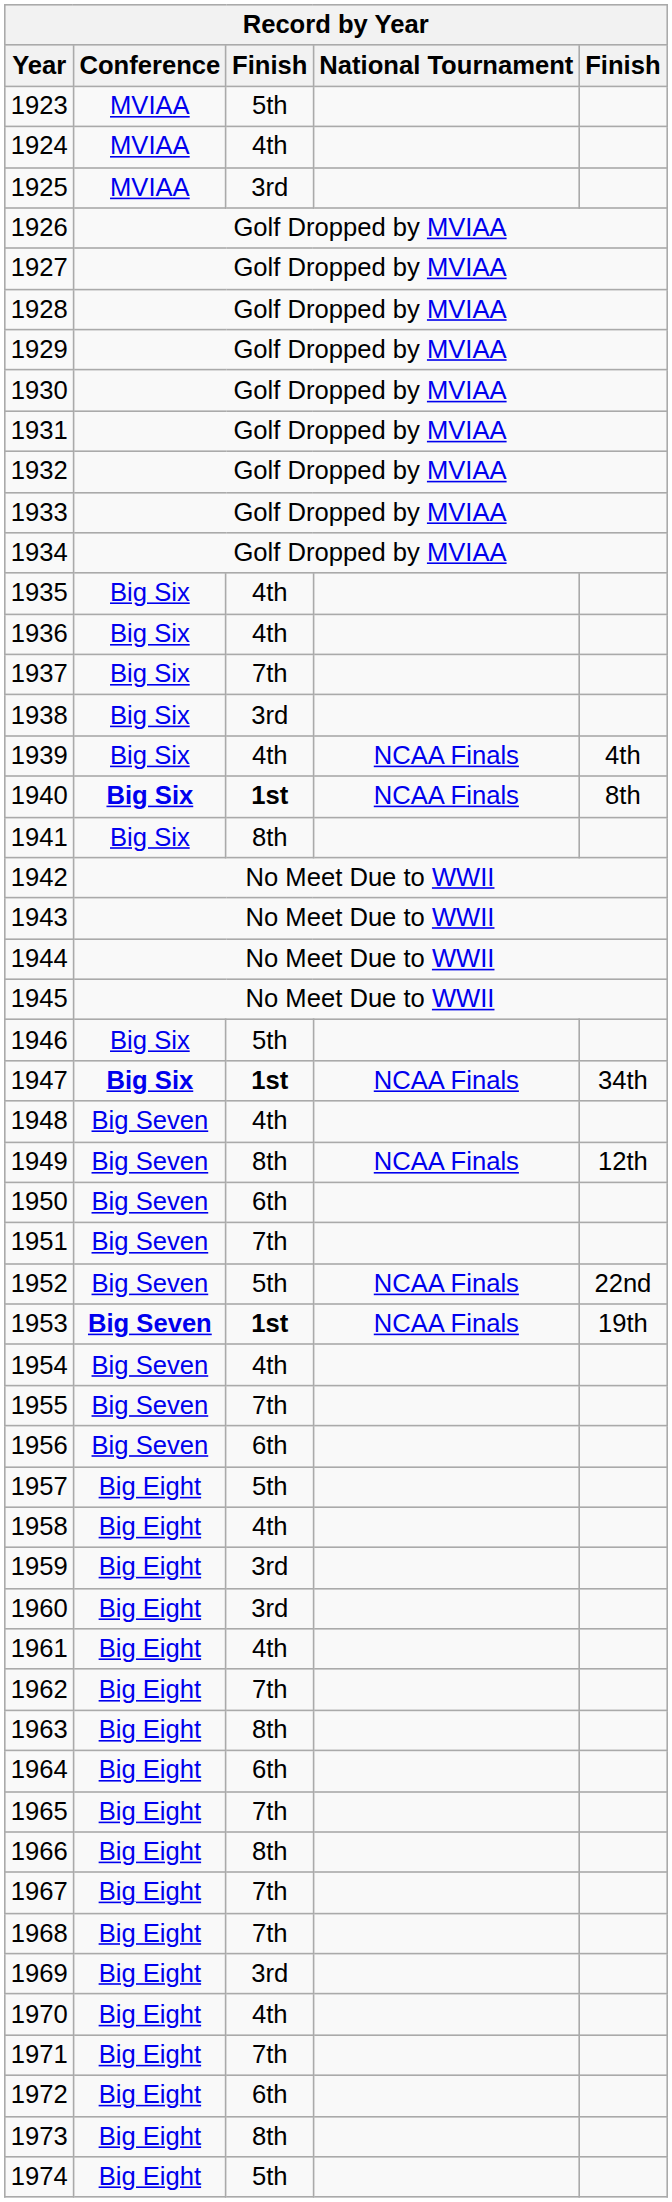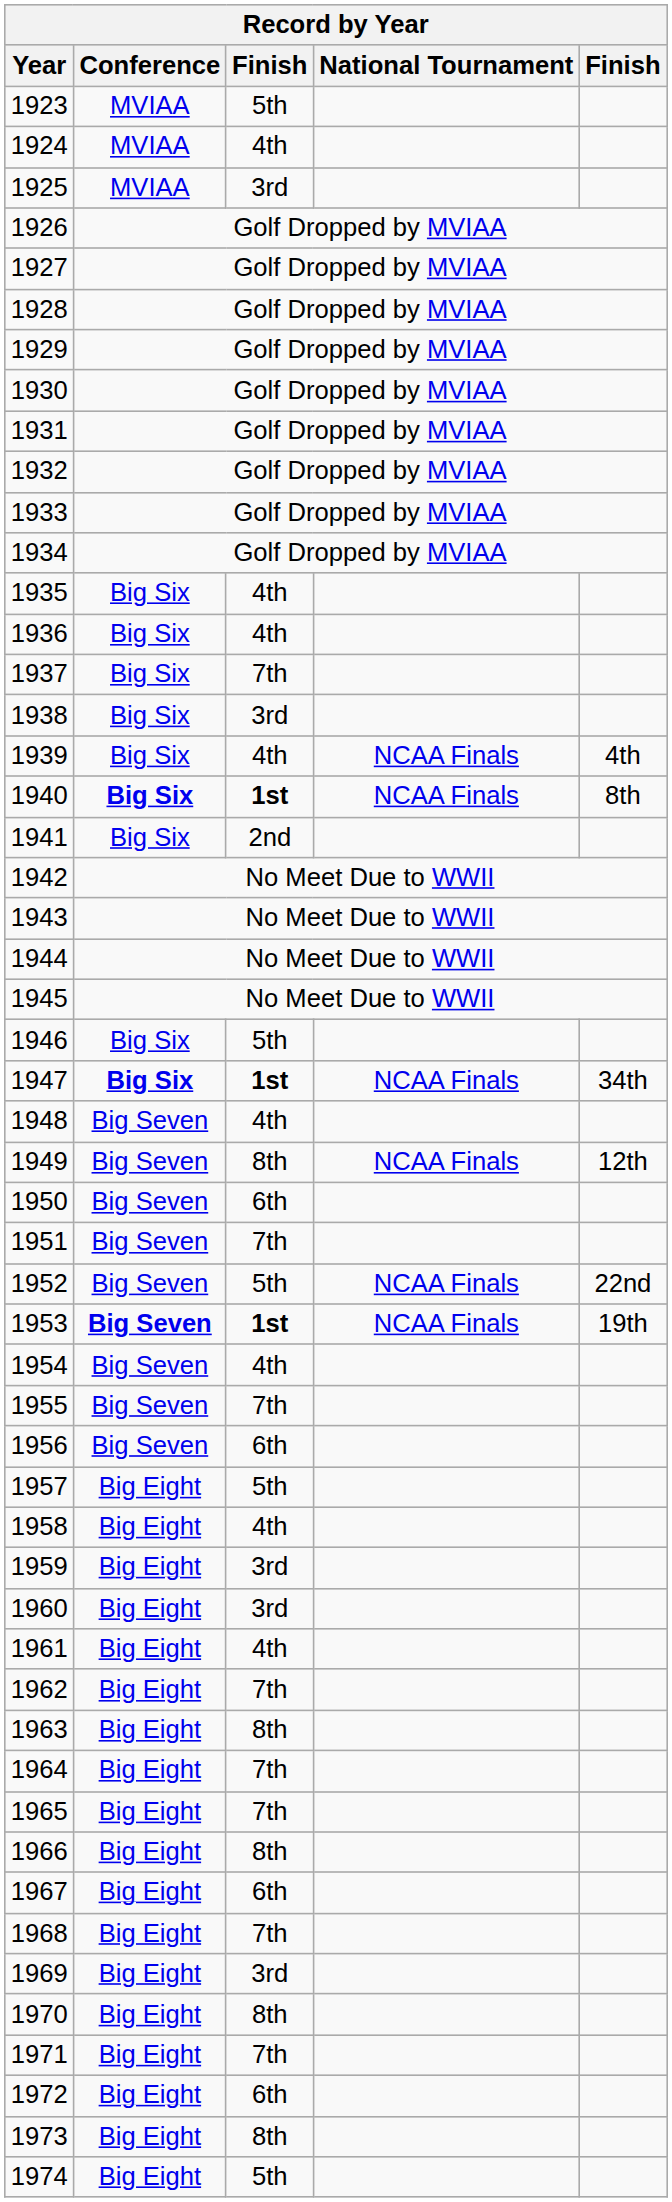(270, 836) 8th -> (270, 836) 2nd
(270, 1770) 6th -> (270, 1770) 7th
(270, 1892) 7th -> (270, 1892) 6th
(270, 2014) 4th -> (270, 2014) 8th
